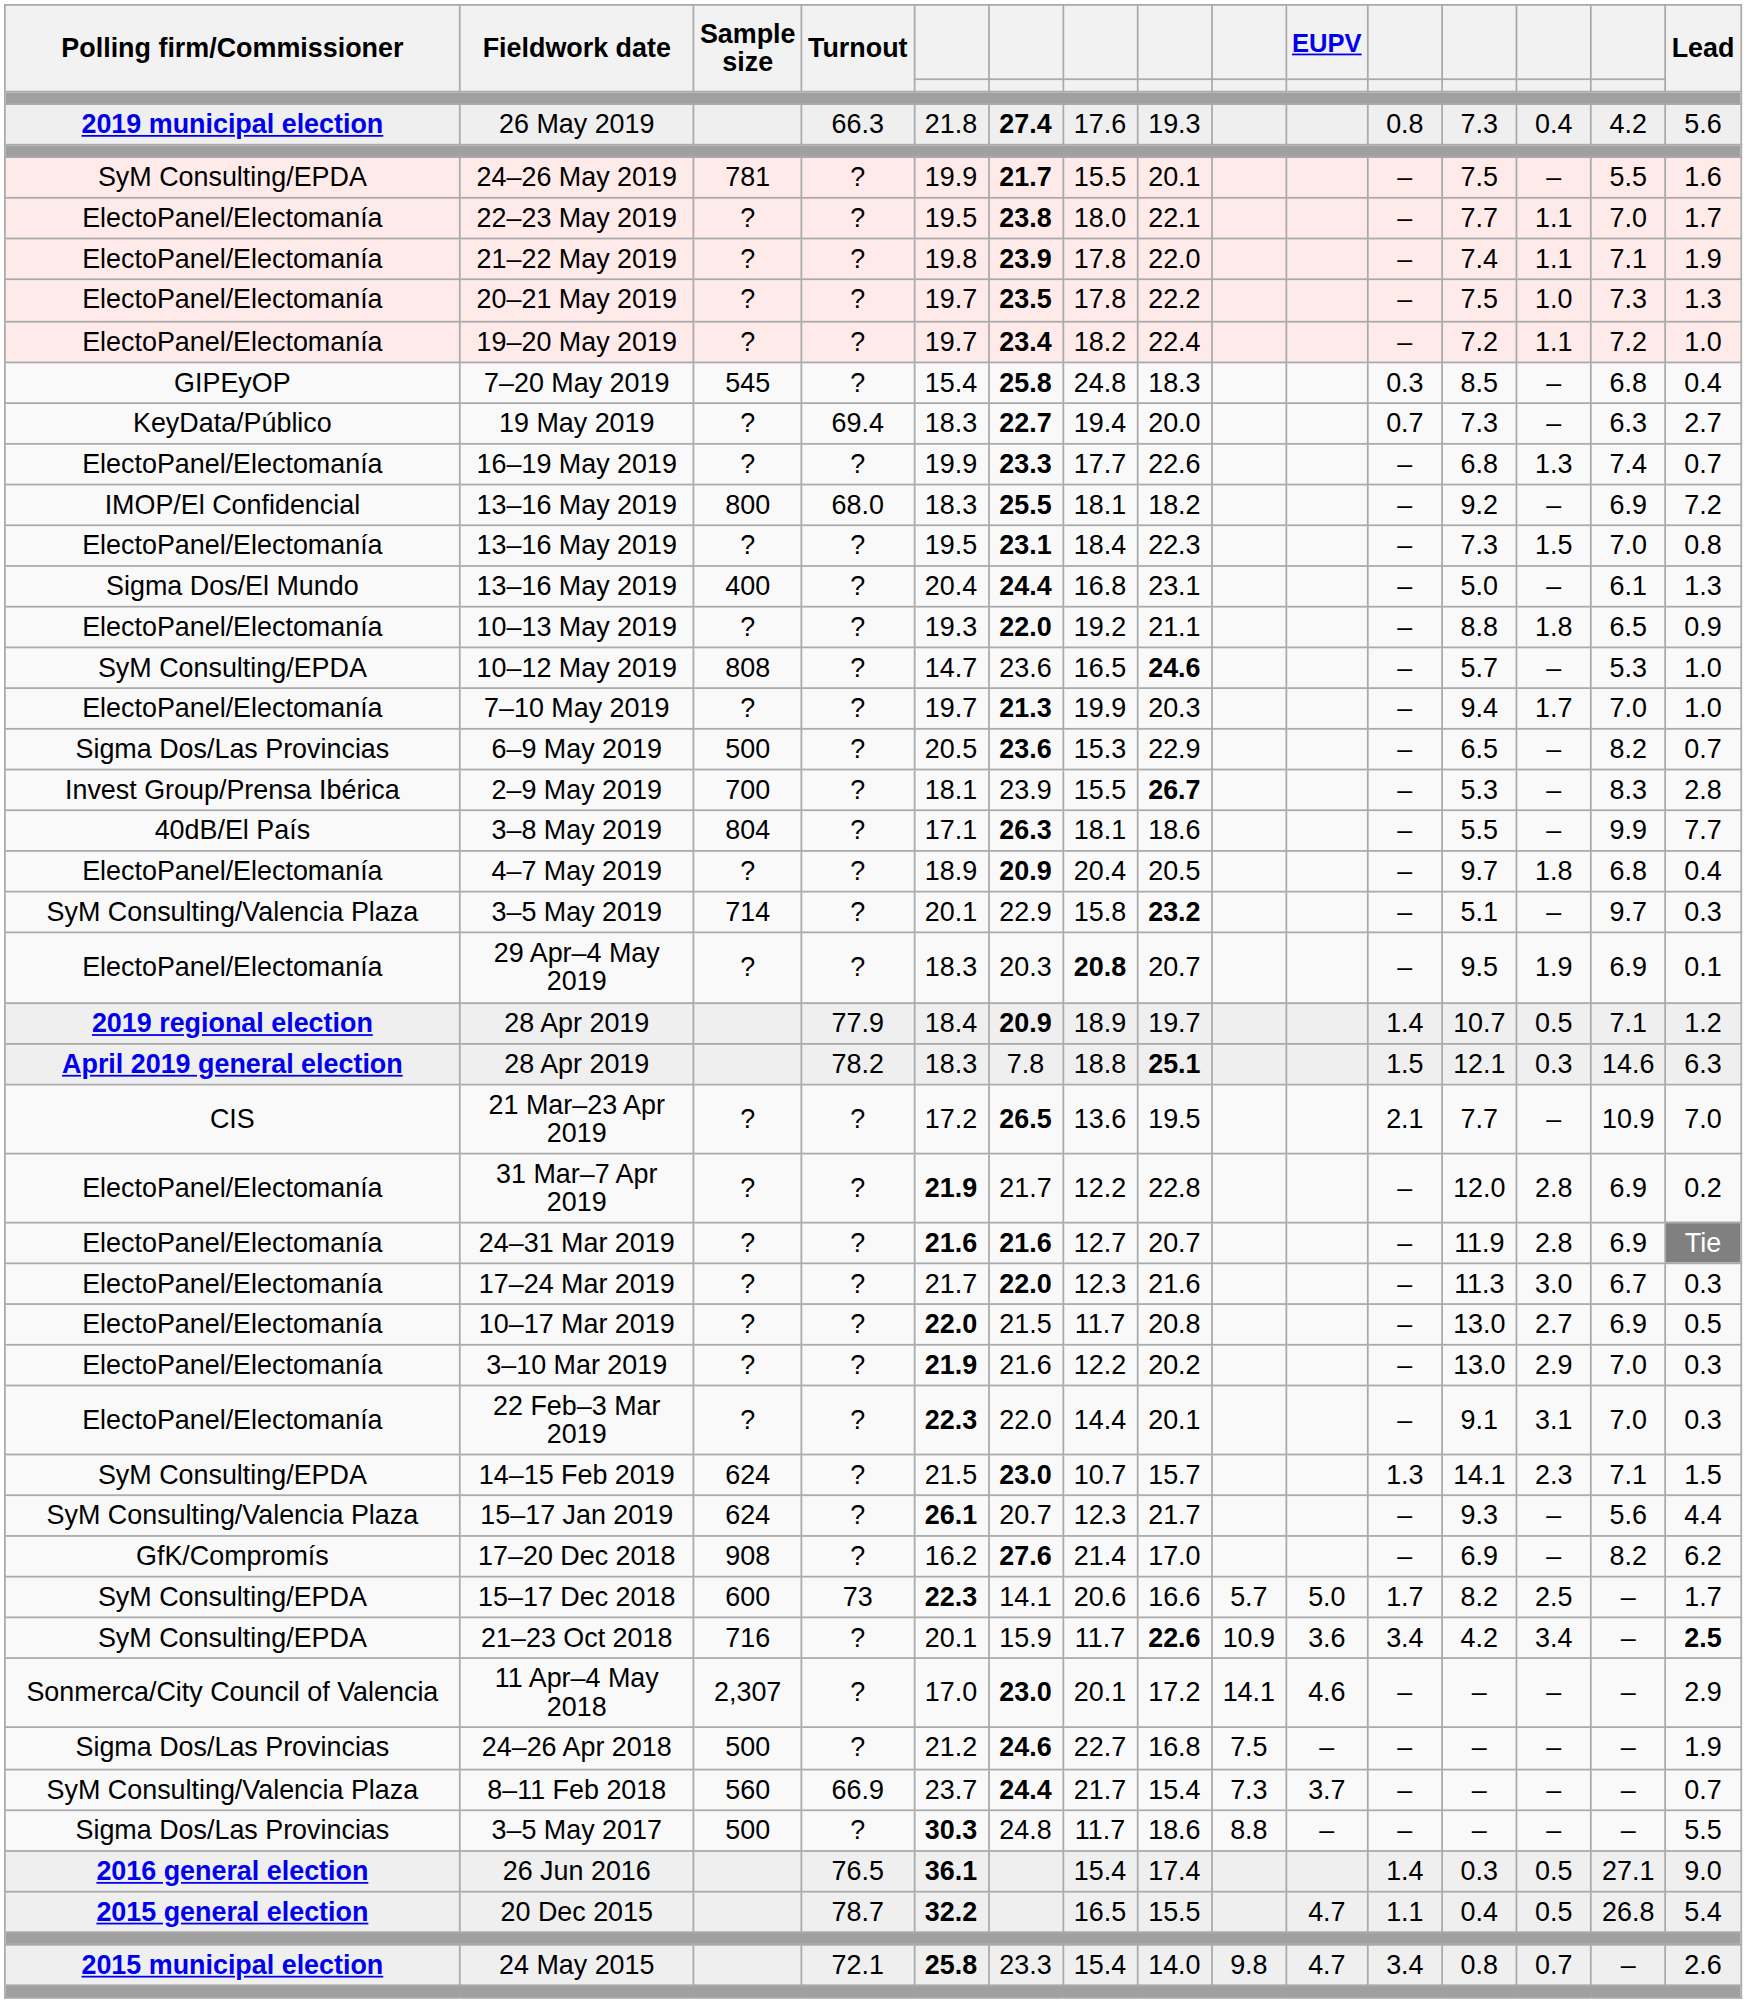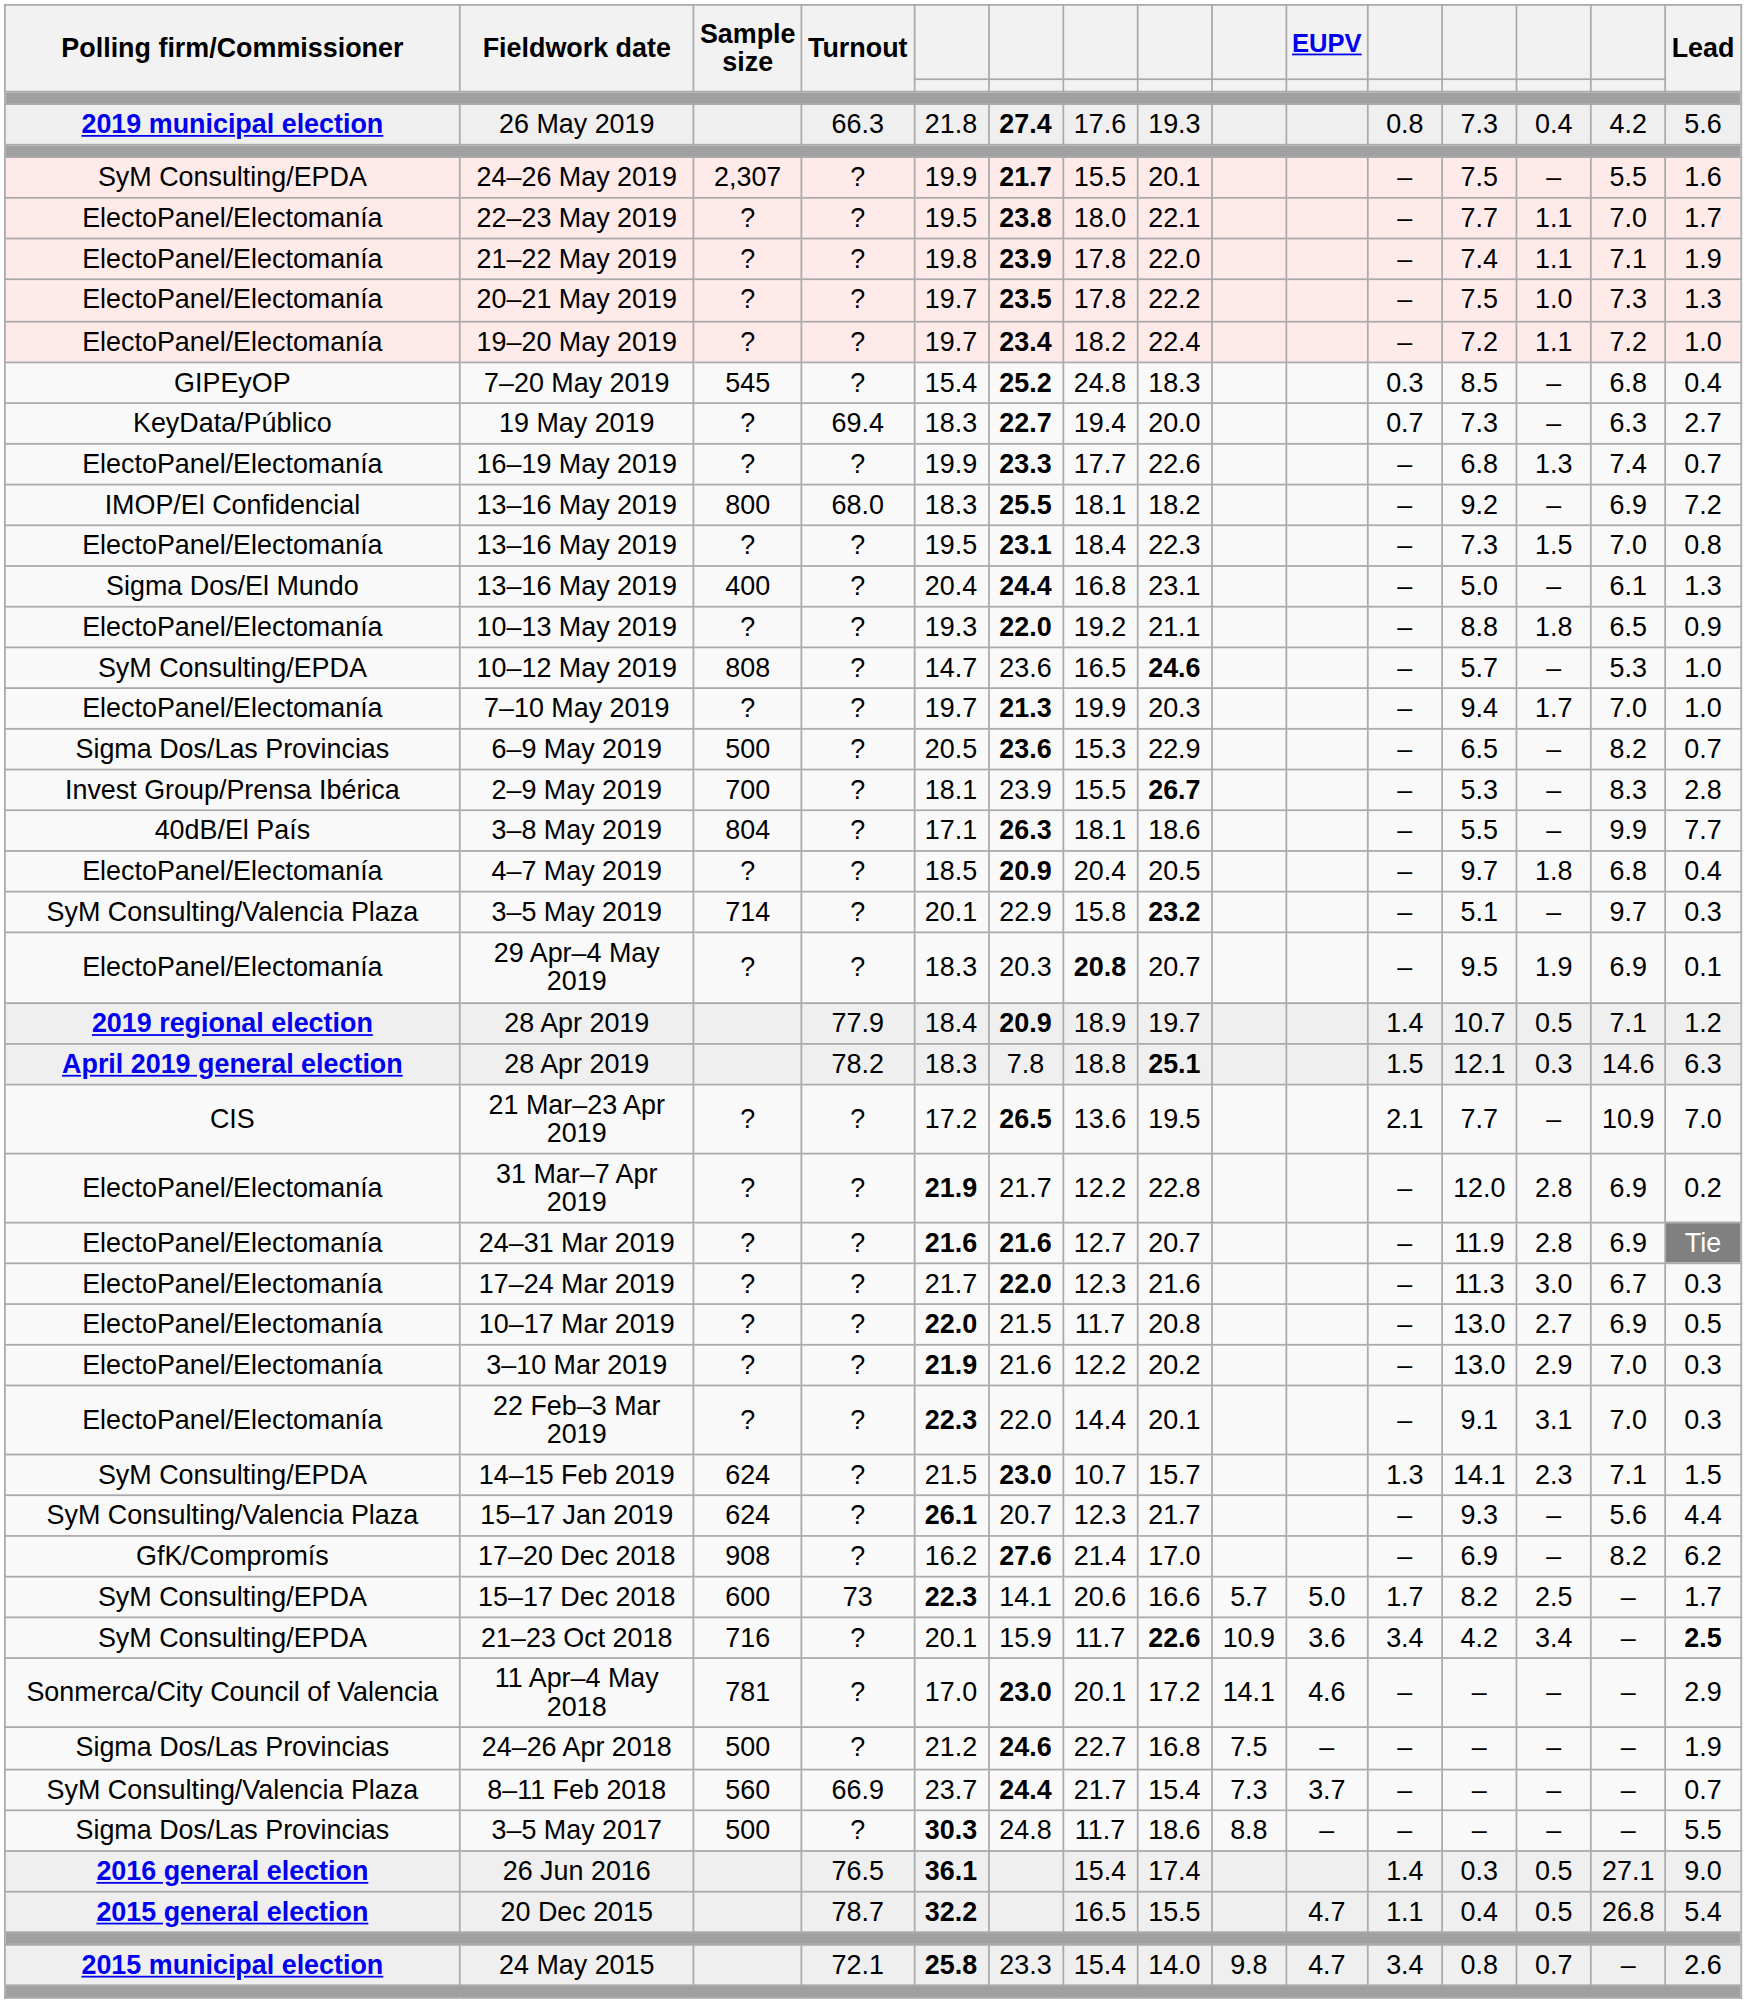(748, 177) 781 -> (748, 177) 2,307
(1025, 381) 25.8 -> (1025, 381) 25.2
(951, 871) 18.9 -> (951, 871) 18.5
(748, 1693) 2,307 -> (748, 1693) 781
